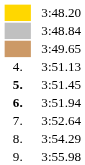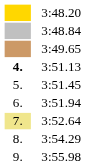(18, 67) normal -> (18, 67) bold
(18, 85) bold -> (18, 85) normal
(18, 103) bold -> (18, 103) normal
(18, 121) no background -> (18, 121) khaki background
